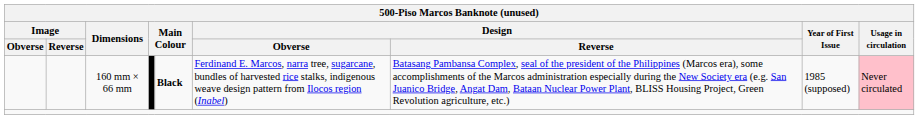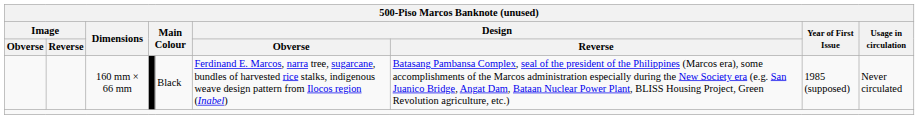(170, 82) bold -> (169, 82) normal
(882, 82) pink background -> (882, 82) no background
